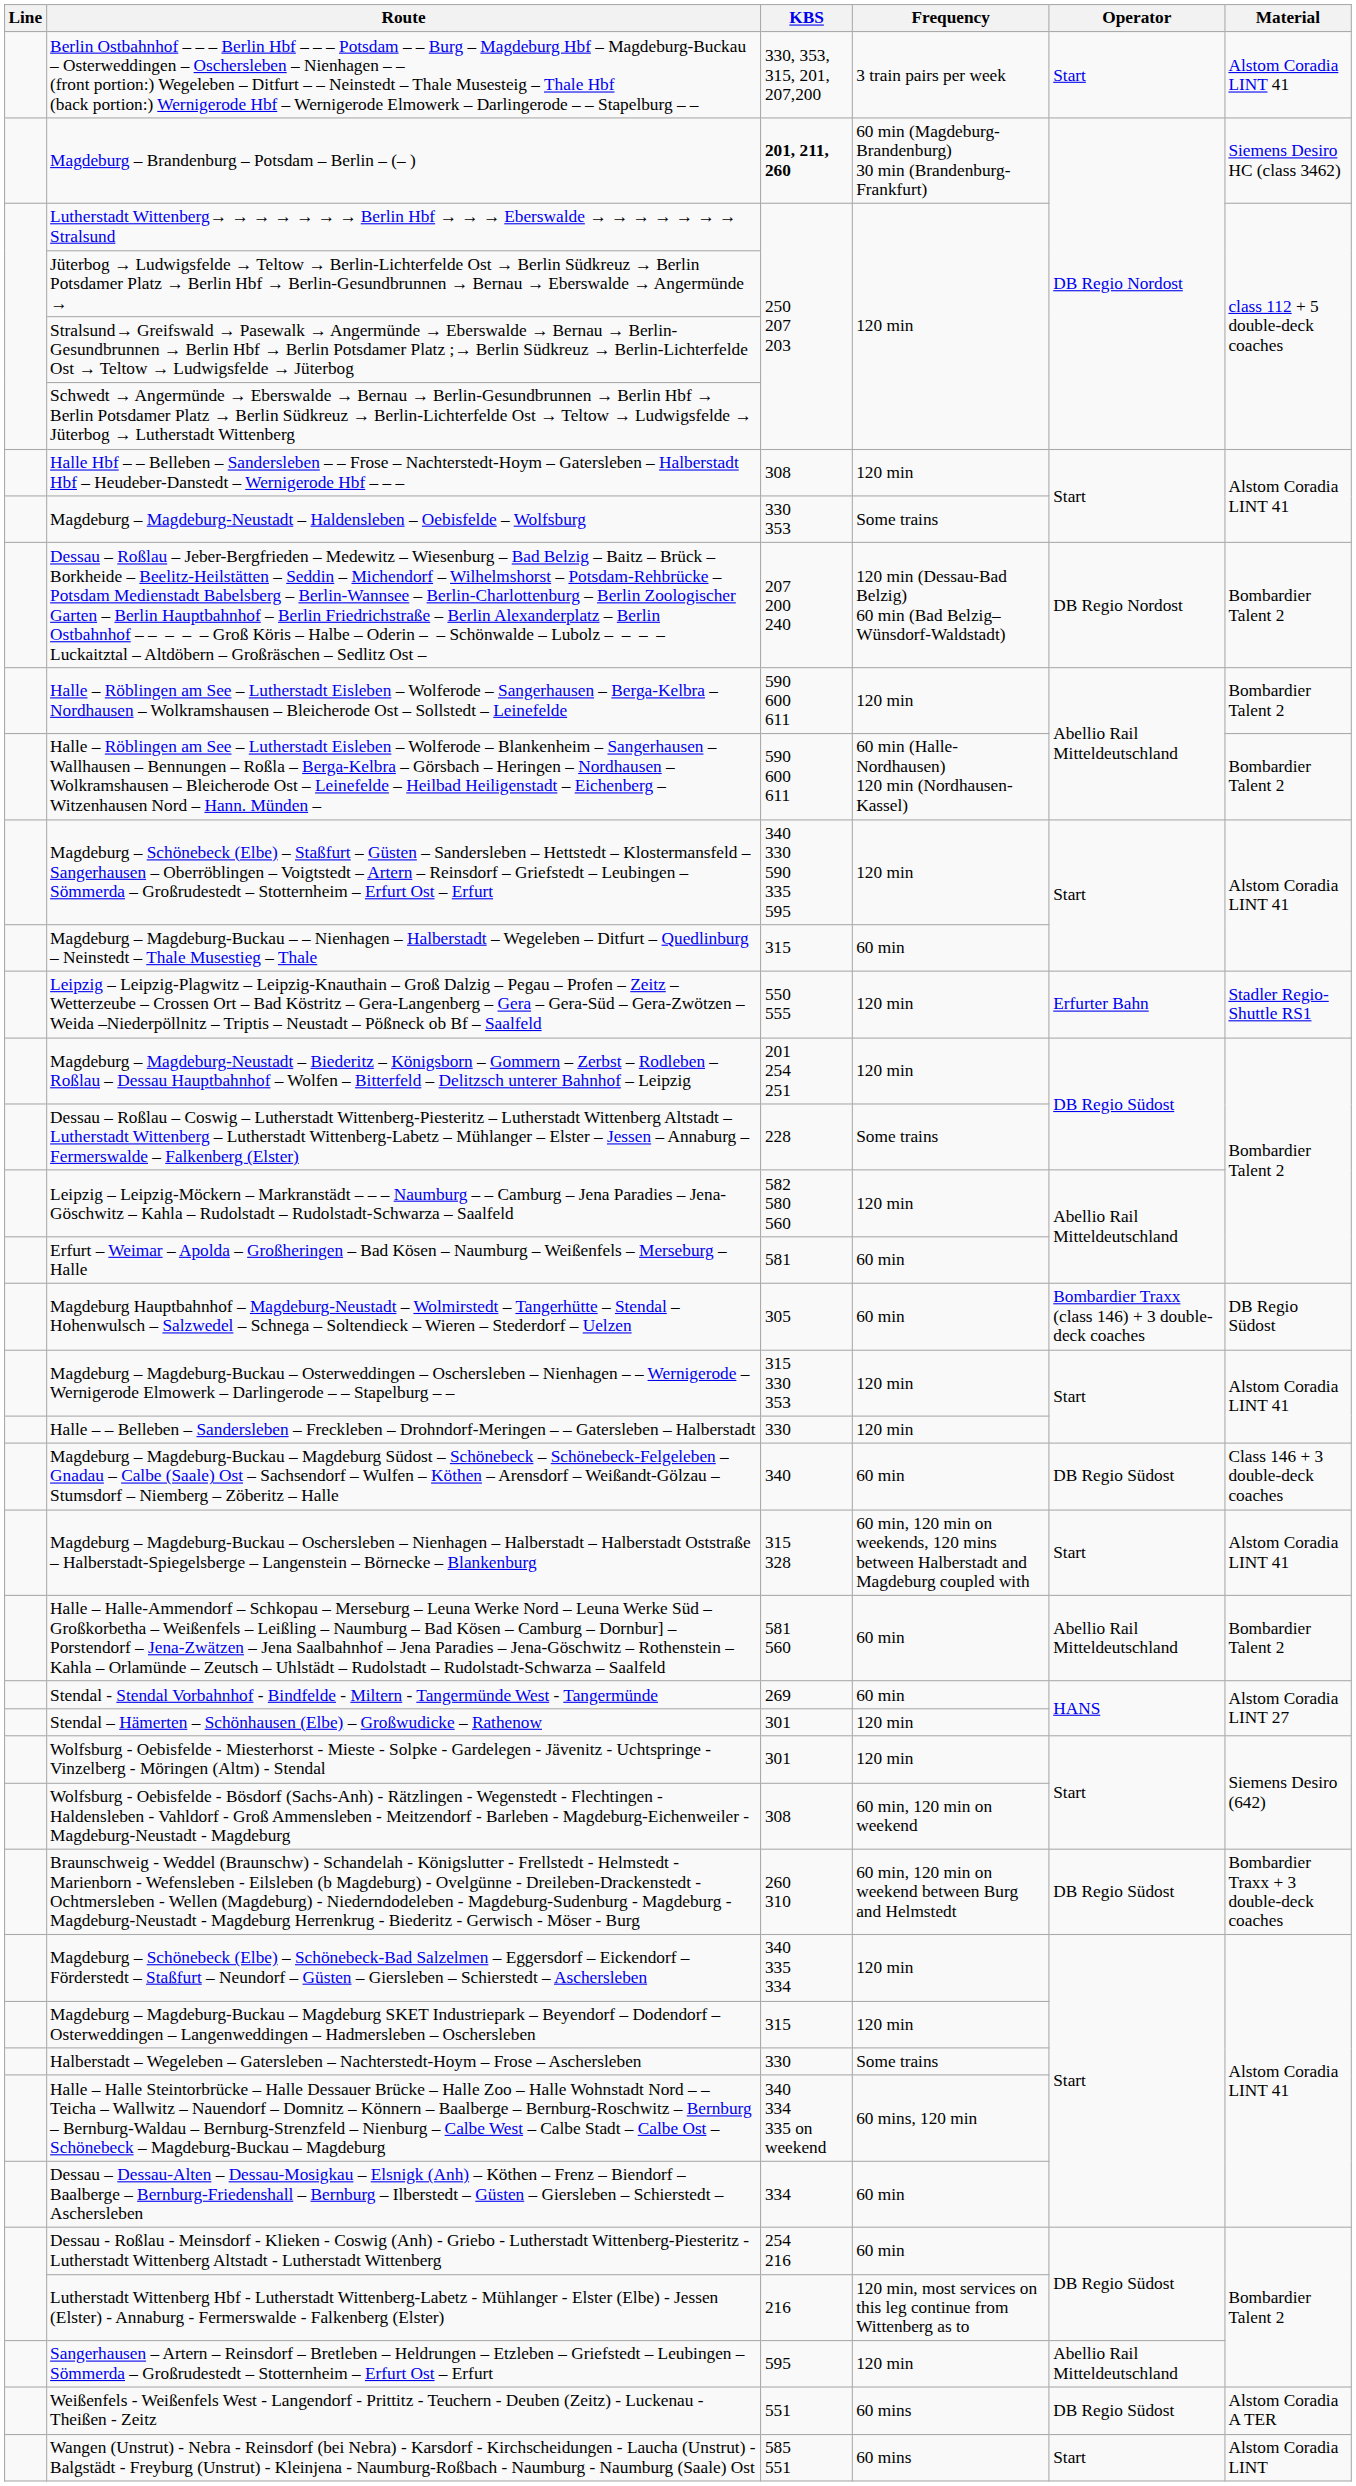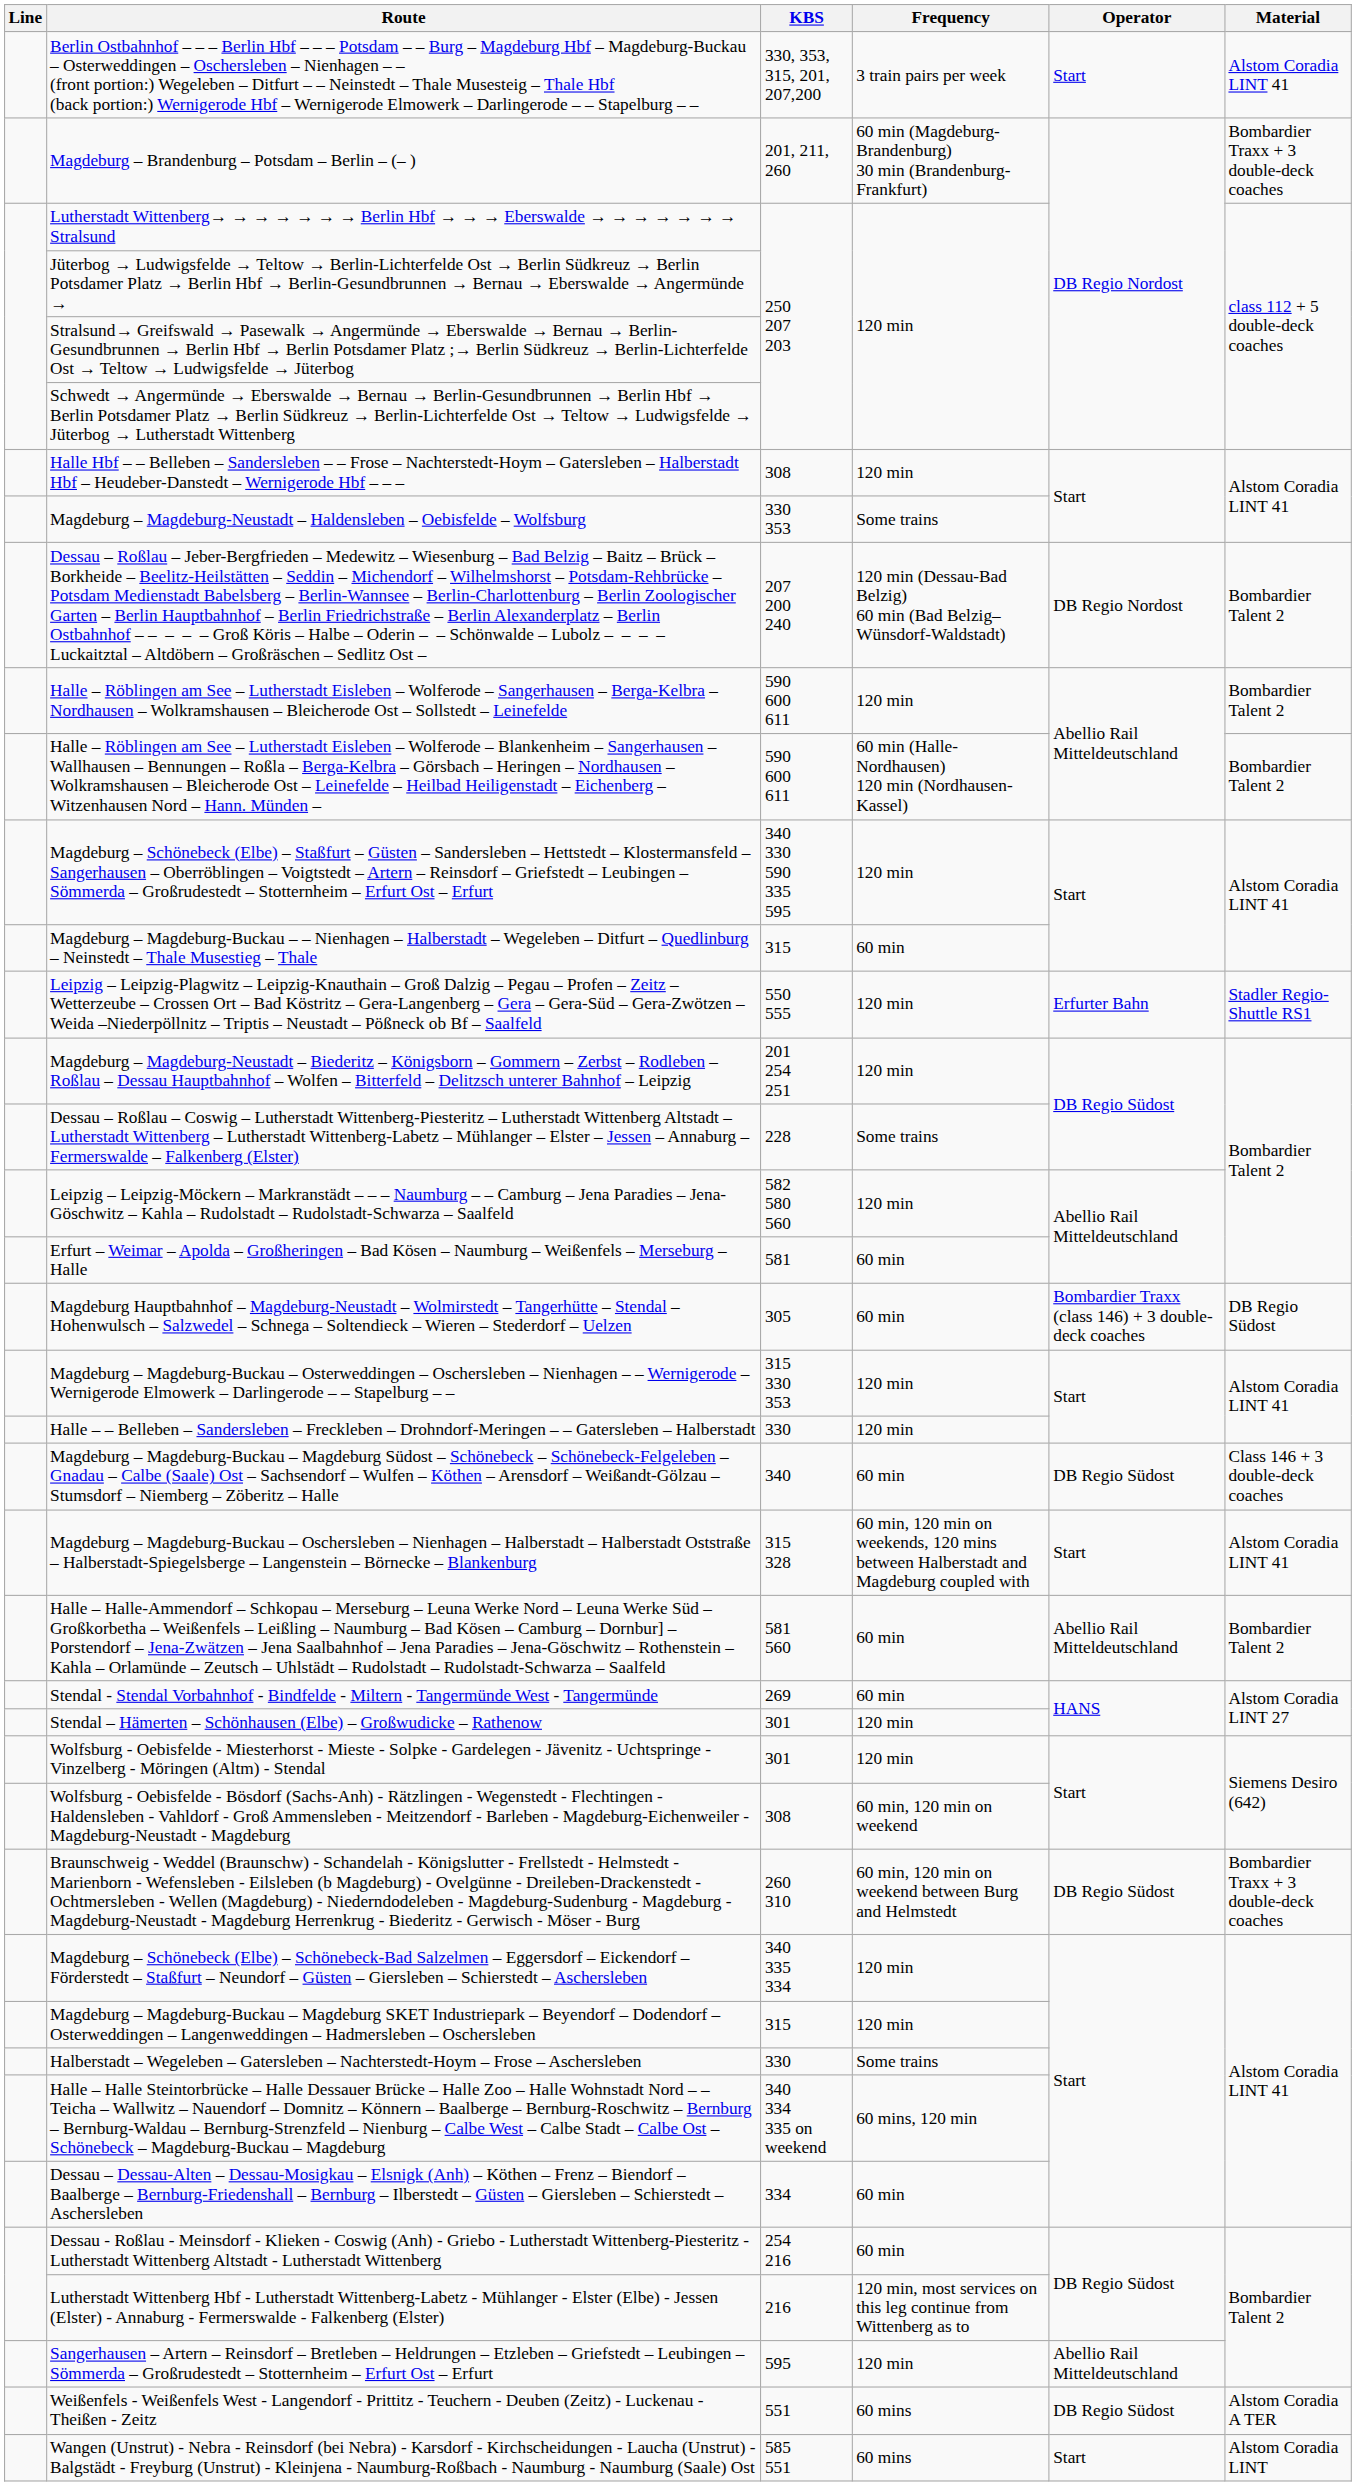(797, 160) bold -> (797, 160) normal
(1285, 160) Siemens Desiro HC (class 3462) -> (1271, 160) Bombardier Traxx + 3 double-deck coaches
